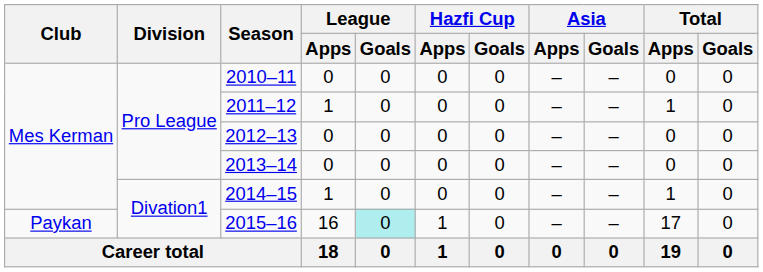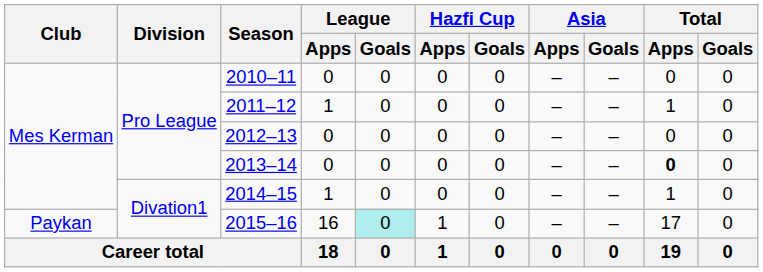(671, 164) normal -> (671, 164) bold
